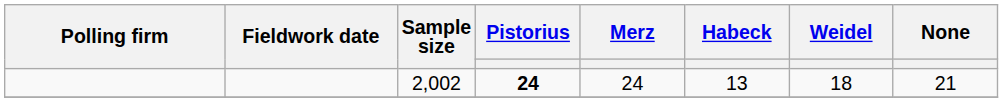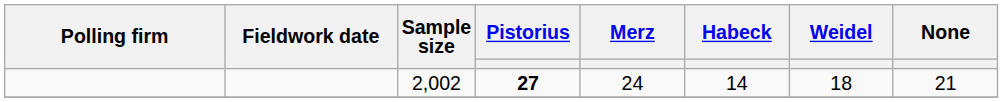(528, 83) 24 -> (528, 83) 27
(737, 83) 13 -> (737, 83) 14
